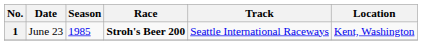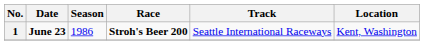(46, 31) normal -> (47, 31) bold
(79, 31) 1985 -> (82, 31) 1986
